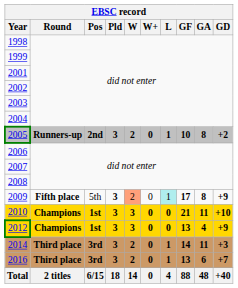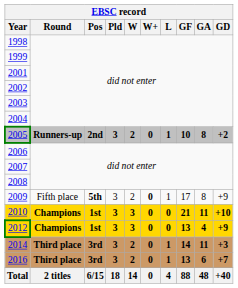(57, 197) bold -> (57, 197) normal
(95, 197) normal -> (95, 197) bold
(115, 197) bold -> (115, 197) normal
(132, 197) lightsalmon background -> (132, 197) no background
(150, 197) normal -> (150, 197) bold
(168, 197) paleturquoise background -> (168, 197) no background
(185, 197) bold -> (185, 197) normal
(204, 197) bold -> (204, 197) normal
(223, 197) bold -> (223, 197) normal
